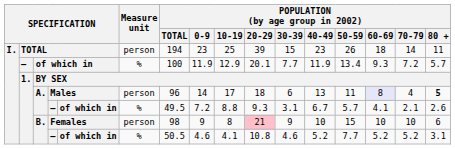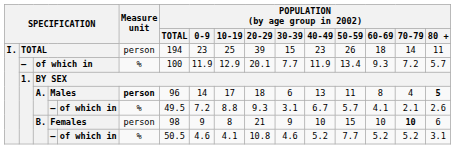(139, 94) normal -> (139, 94) bold
(380, 94) lavender background -> (380, 94) no background
(260, 122) pink background -> (260, 122) no background
(411, 122) normal -> (411, 122) bold
